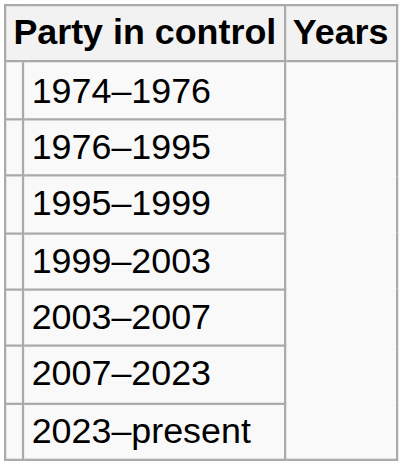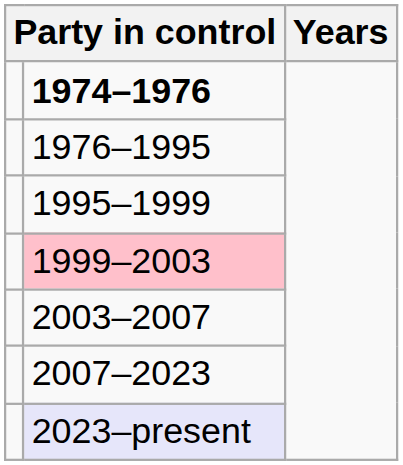(121, 89) normal -> (121, 89) bold
(121, 260) no background -> (121, 260) pink background
(141, 430) no background -> (141, 430) lavender background
